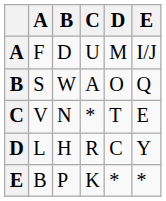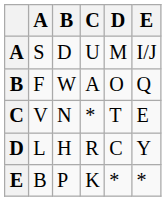(39, 52) F -> (39, 52) S
(39, 84) S -> (39, 84) F
